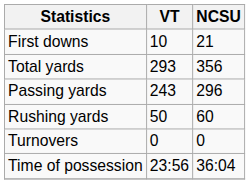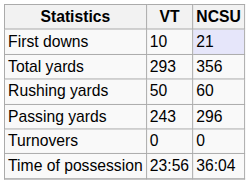(205, 41) no background -> (205, 41) lavender background
rows swapped: (58, 116) <-> (57, 91)
